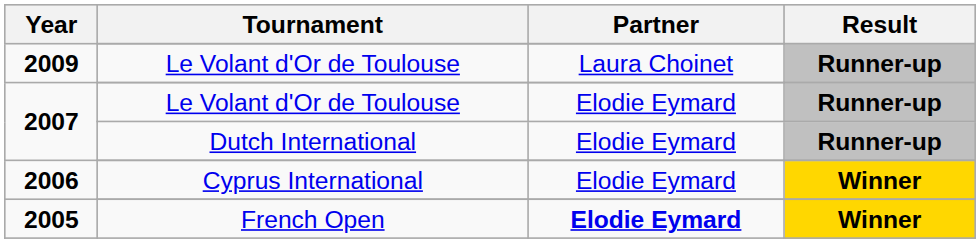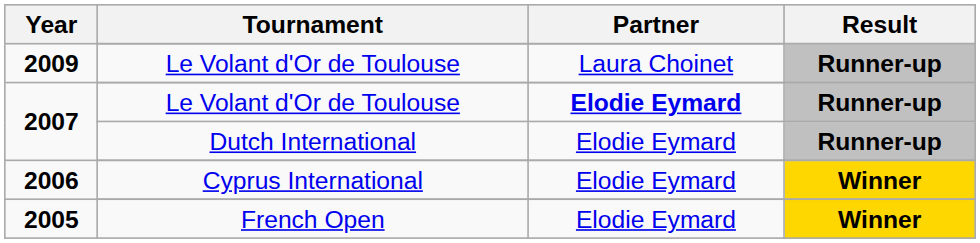(656, 102) normal -> (656, 102) bold
(656, 219) bold -> (656, 219) normal
